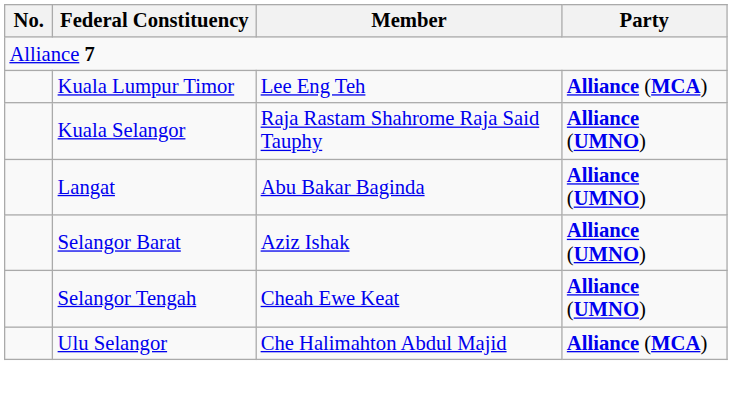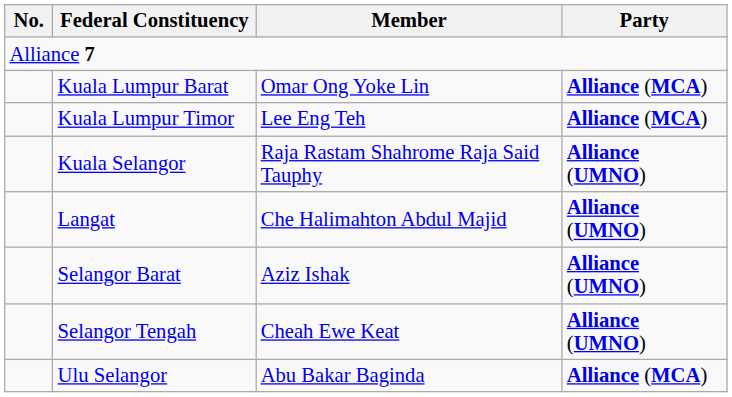+ row: (143, 86)
(343, 186) Abu Bakar Baginda -> (384, 219) Che Halimahton Abdul Majid
(384, 342) Che Halimahton Abdul Majid -> (343, 375) Abu Bakar Baginda
